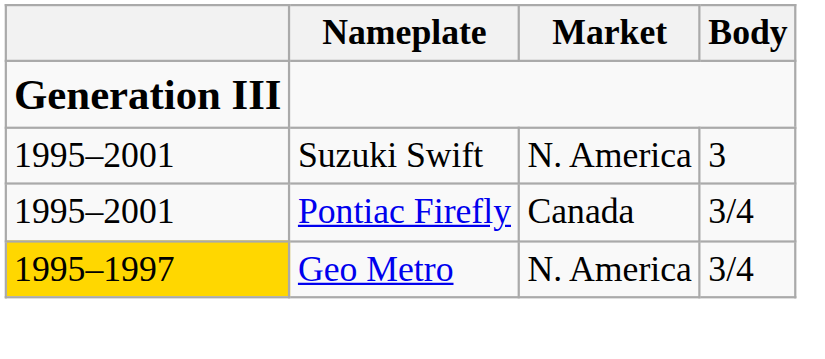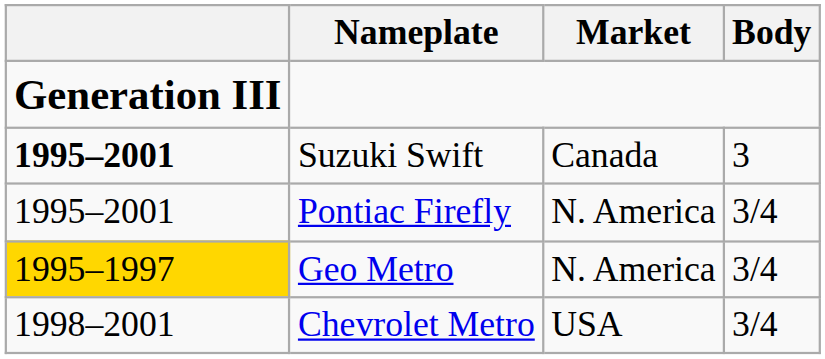(94, 154) normal -> (94, 154) bold
(610, 154) N. America -> (605, 154) Canada
(581, 211) Canada -> (633, 211) N. America
+ row: (416, 324)
